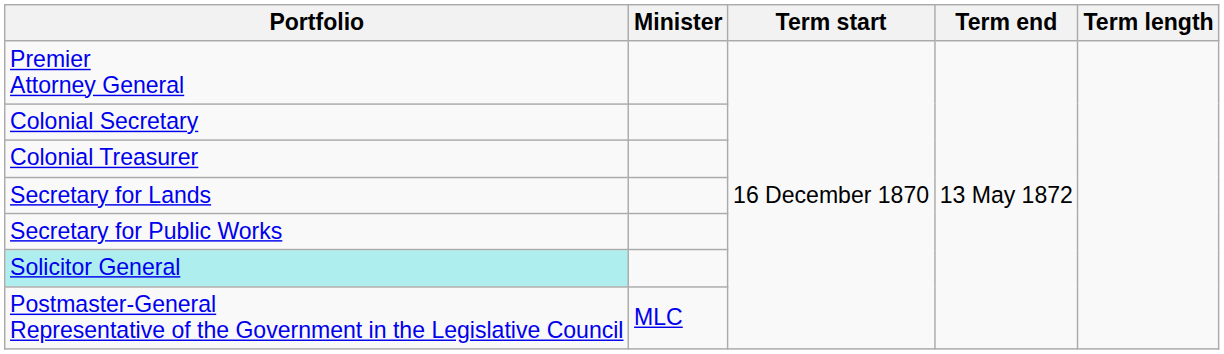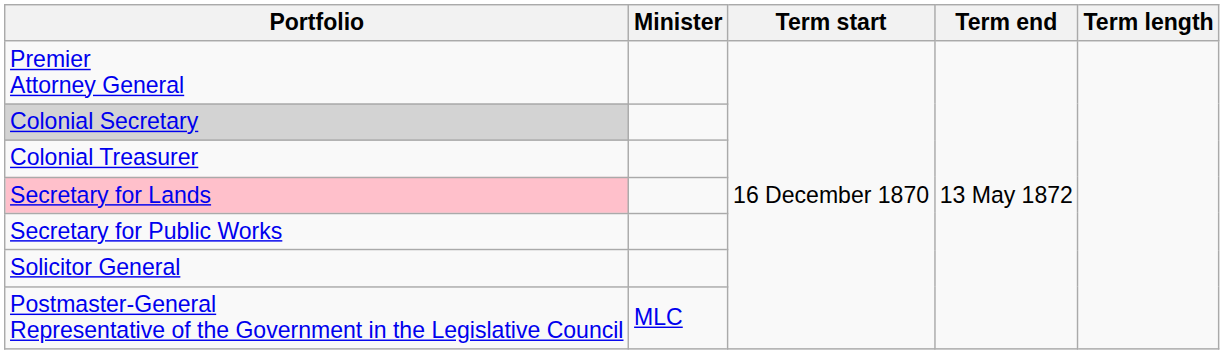(104, 121) no background -> (104, 121) lightgrey background
(111, 194) no background -> (111, 194) pink background
(95, 267) paleturquoise background -> (95, 267) no background
